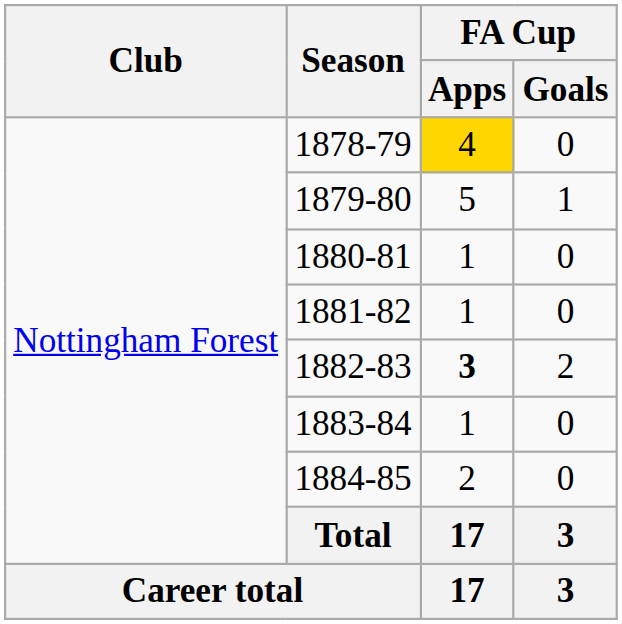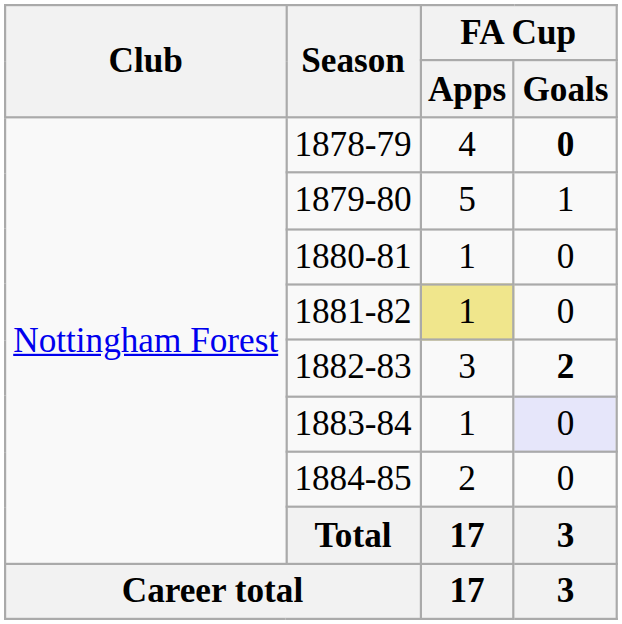(467, 144) gold background -> (467, 144) no background
(565, 144) normal -> (565, 144) bold
(467, 311) no background -> (467, 311) khaki background
(467, 367) bold -> (467, 367) normal
(565, 367) normal -> (565, 367) bold
(565, 423) no background -> (565, 423) lavender background
